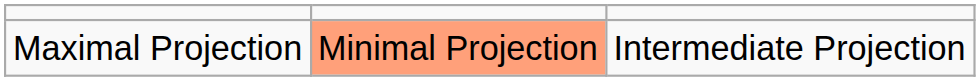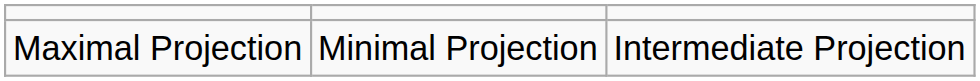(458, 47) lightsalmon background -> (458, 47) no background
